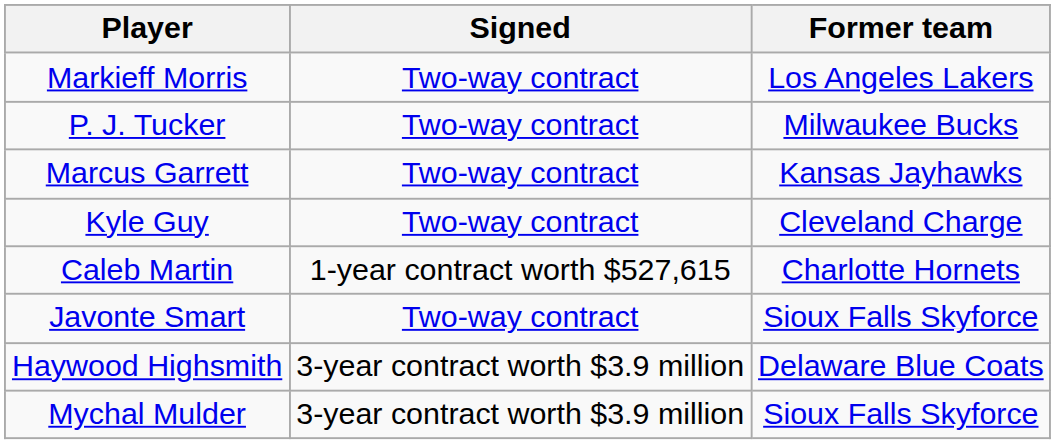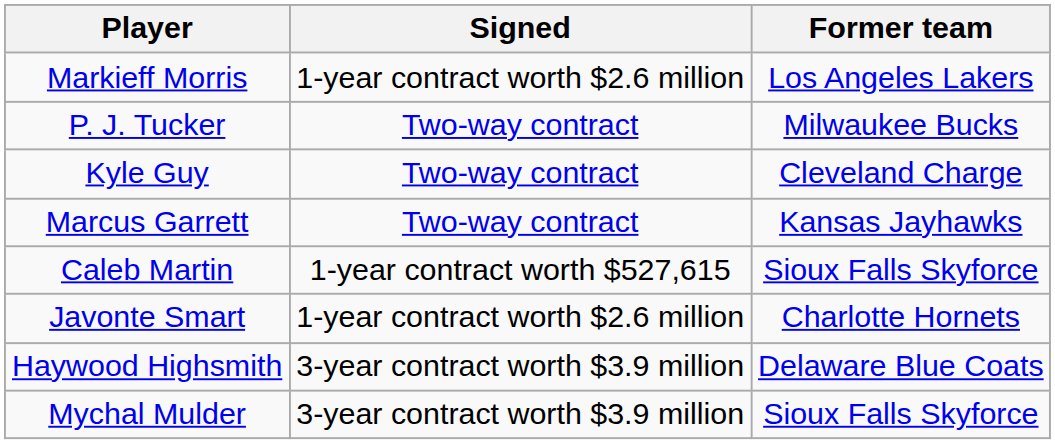(520, 76) Two-way contract -> (520, 76) 1-year contract worth $2.6 million
rows swapped: (147, 173) <-> (147, 221)
(901, 269) Charlotte Hornets -> (901, 269) Sioux Falls Skyforce
(520, 317) Two-way contract -> (520, 317) 1-year contract worth $2.6 million
(901, 317) Sioux Falls Skyforce -> (901, 317) Charlotte Hornets
